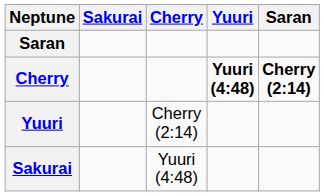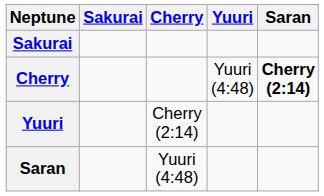(42, 43) Saran -> (43, 43) Sakurai
(233, 79) bold -> (233, 79) normal
(42, 168) Sakurai -> (43, 168) Saran
